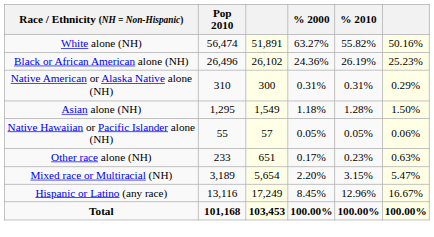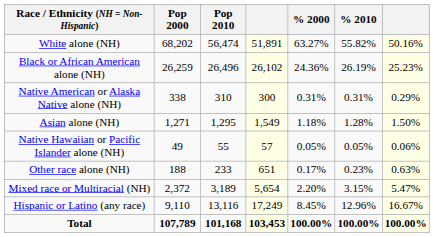+ column: (177, 19)
